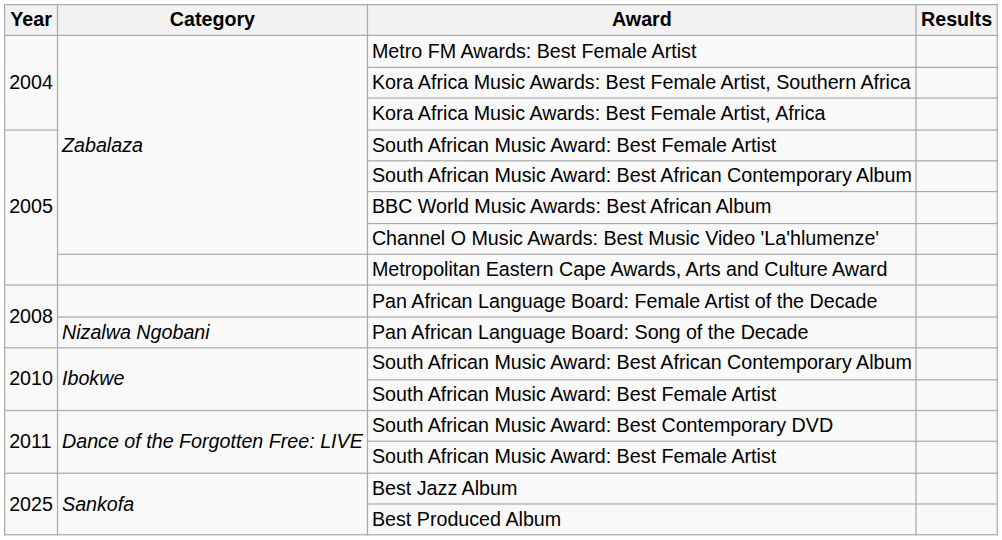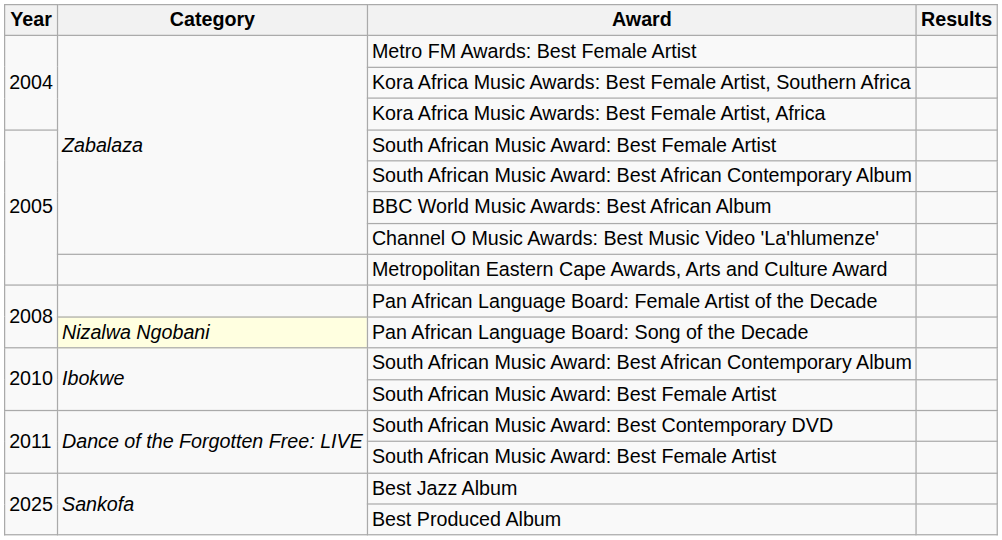(136, 332) no background -> (136, 332) lightyellow background
